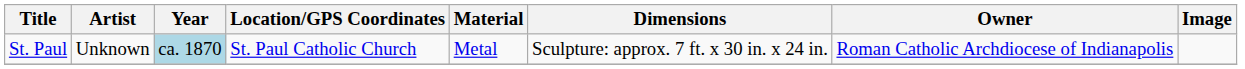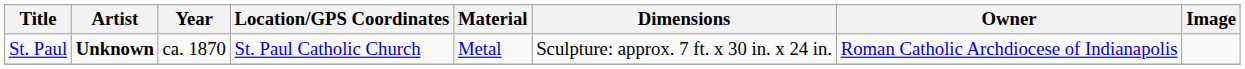(113, 49) normal -> (115, 49) bold
(190, 49) lightblue background -> (194, 49) no background
